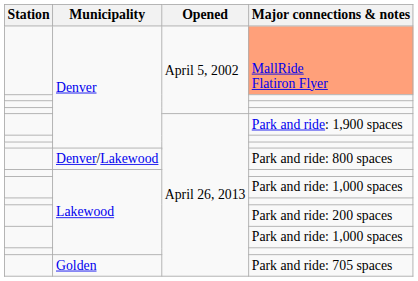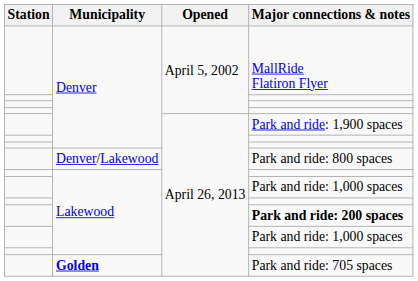(290, 75) lightsalmon background -> (290, 75) no background
(322, 215) normal -> (327, 215) bold
(76, 265) normal -> (77, 265) bold
